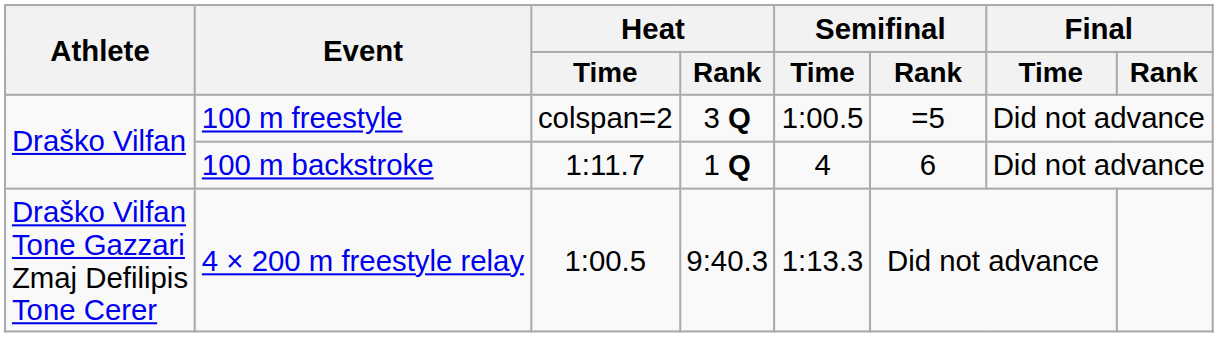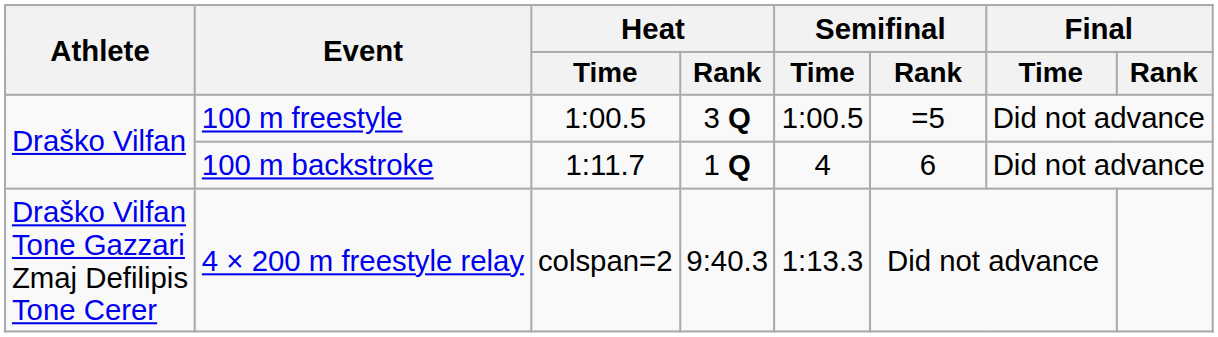(605, 119) colspan=2 -> (605, 119) 1:00.5
(605, 261) 1:00.5 -> (605, 261) colspan=2
